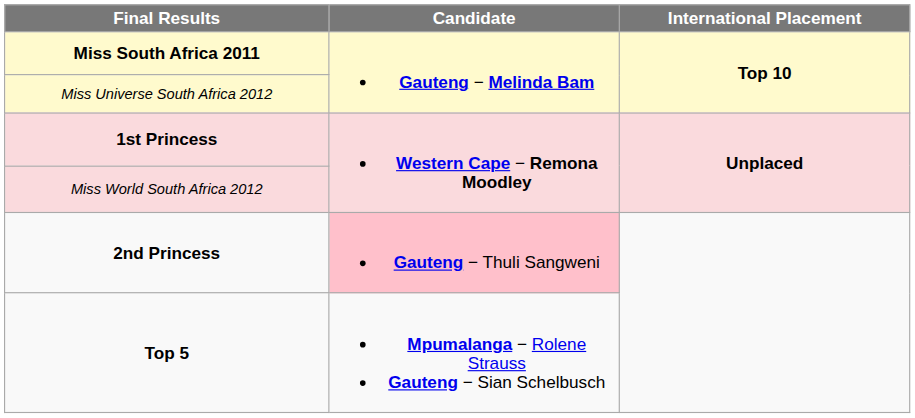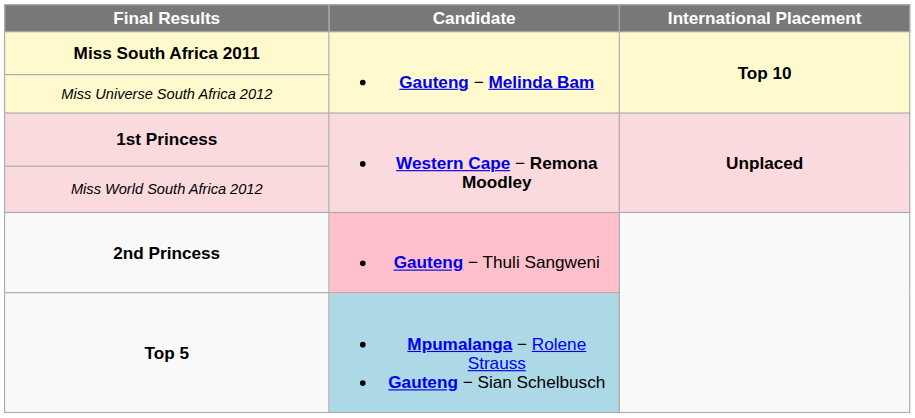(474, 363) no background -> (474, 363) lightblue background
